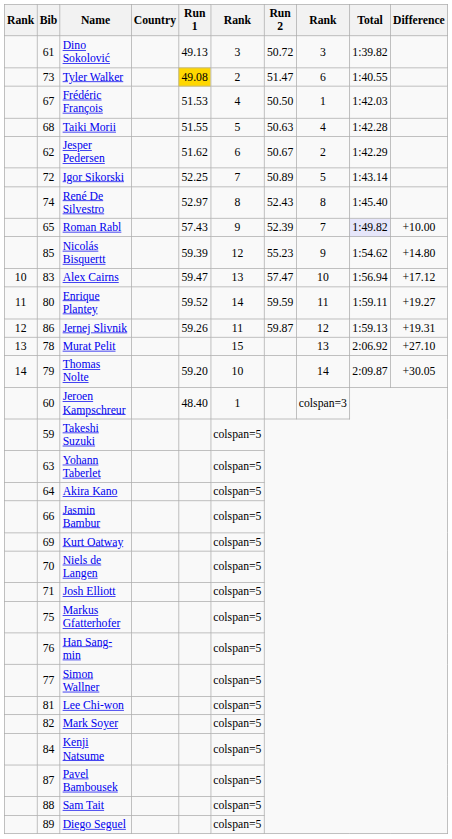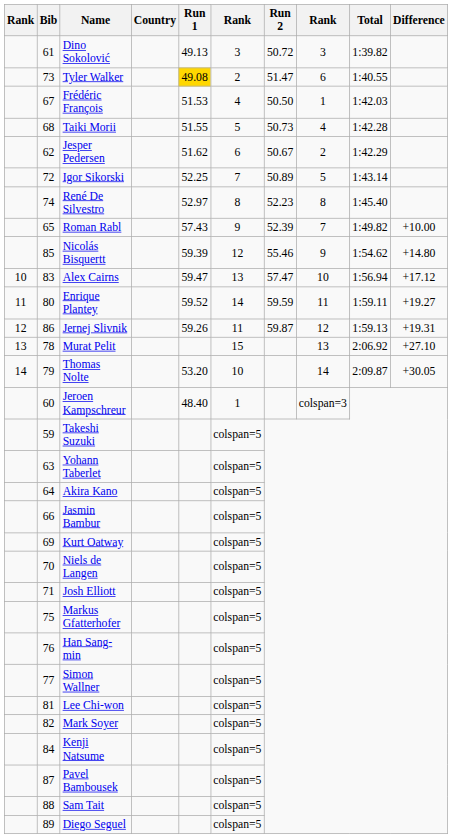(280, 127) 50.63 -> (280, 127) 50.73
(280, 202) 52.43 -> (280, 202) 52.23
(370, 227) lavender background -> (370, 227) no background
(280, 252) 55.23 -> (280, 252) 55.46
(195, 371) 59.20 -> (195, 371) 53.20
